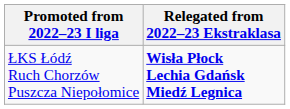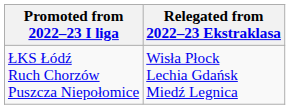(195, 74) bold -> (192, 74) normal
